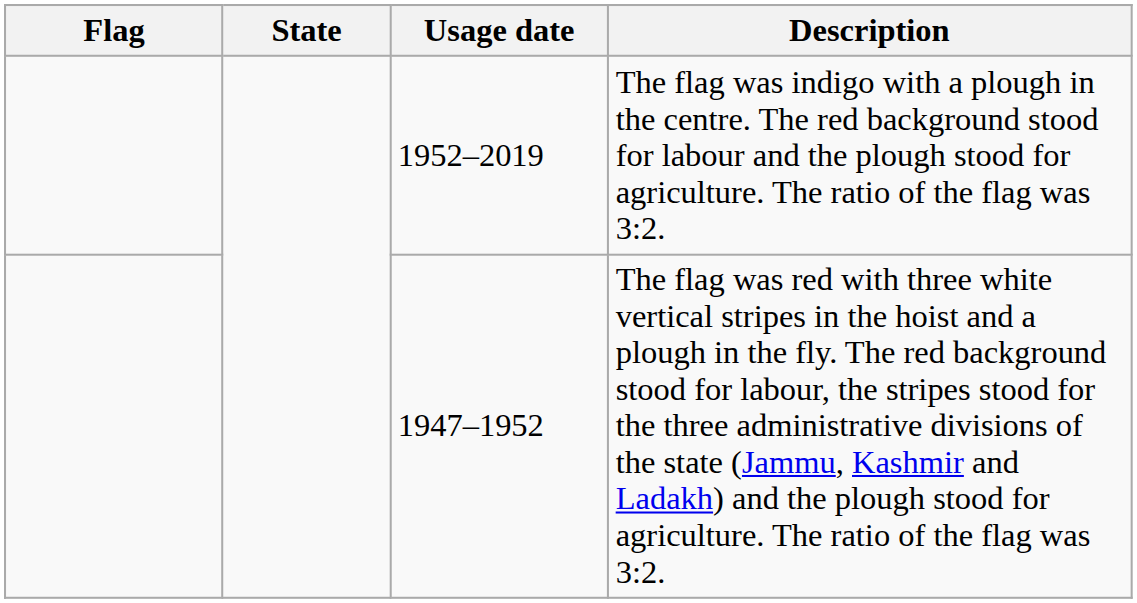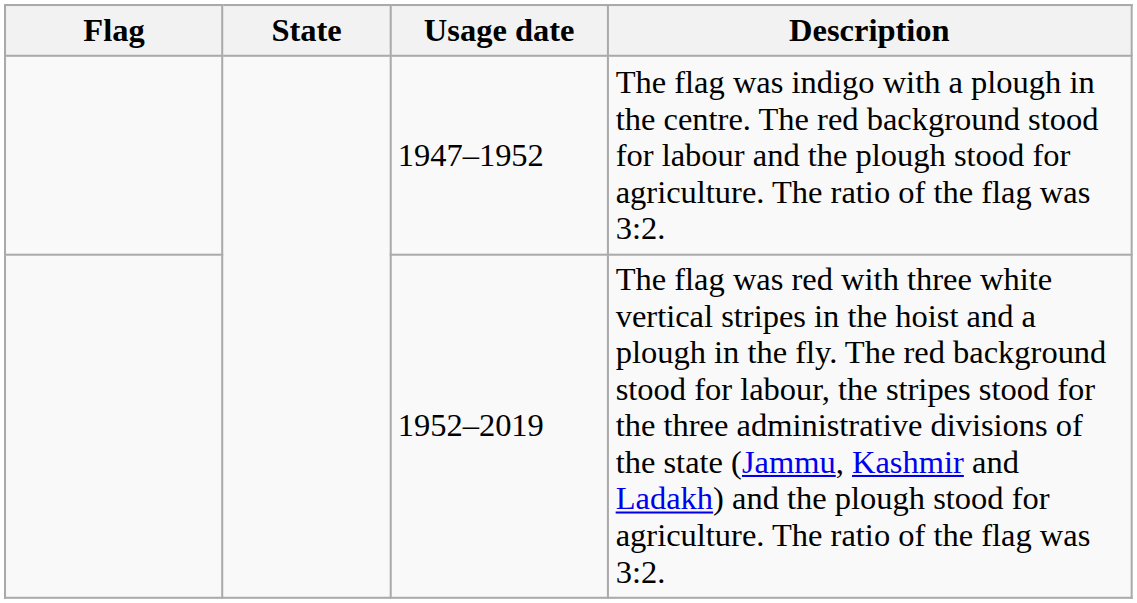(471, 154) 1952–2019 -> (471, 154) 1947–1952
(471, 425) 1947–1952 -> (471, 425) 1952–2019
